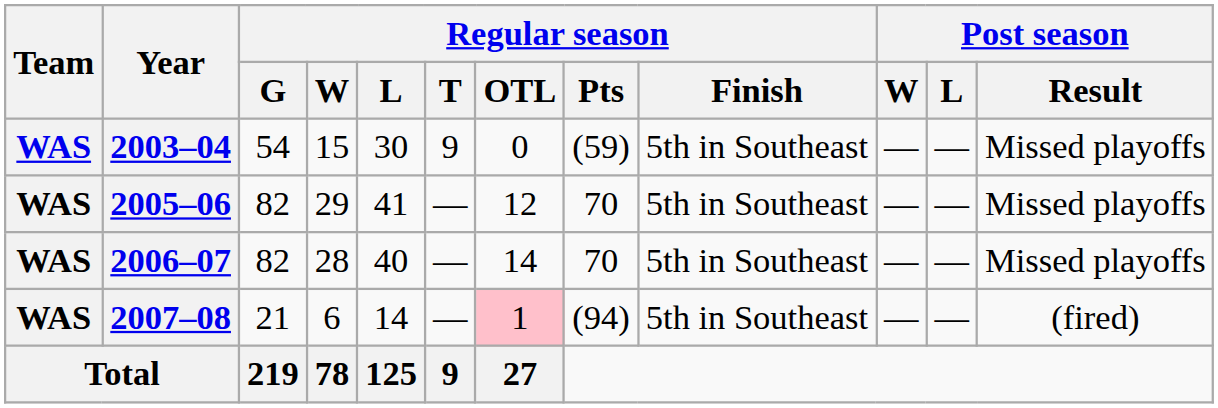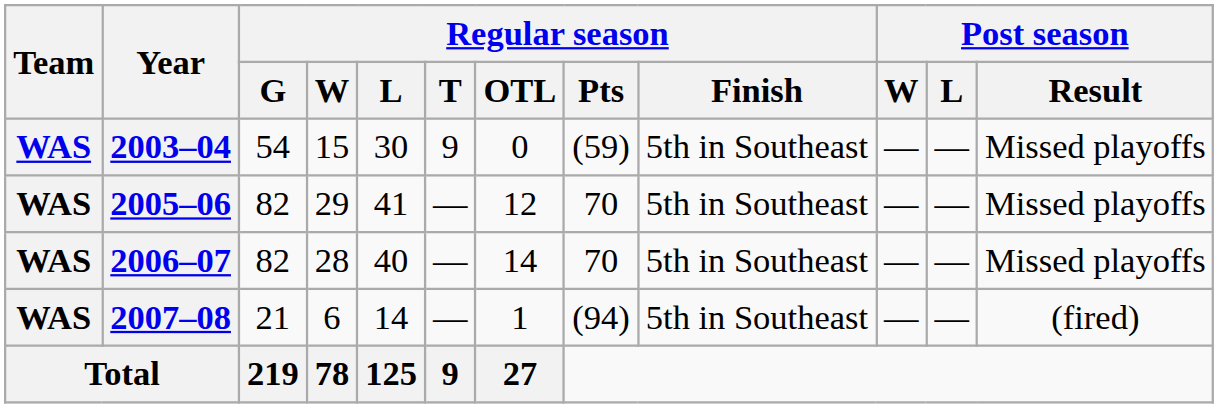(520, 317) pink background -> (520, 317) no background
